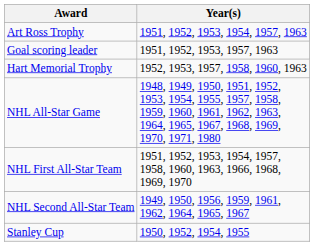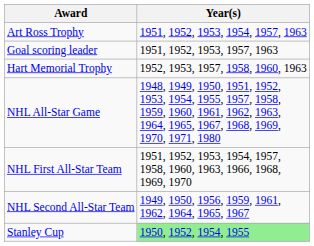(195, 232) no background -> (195, 232) lightgreen background
